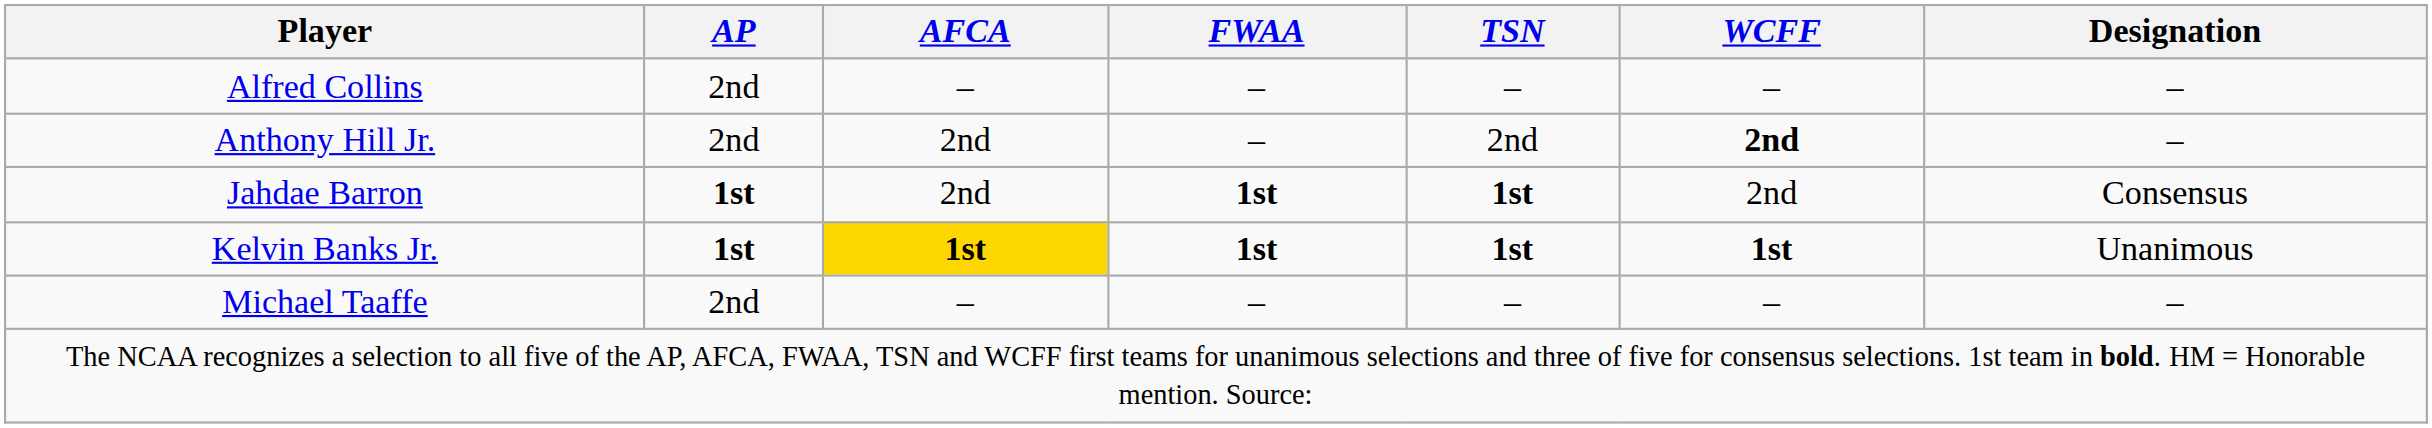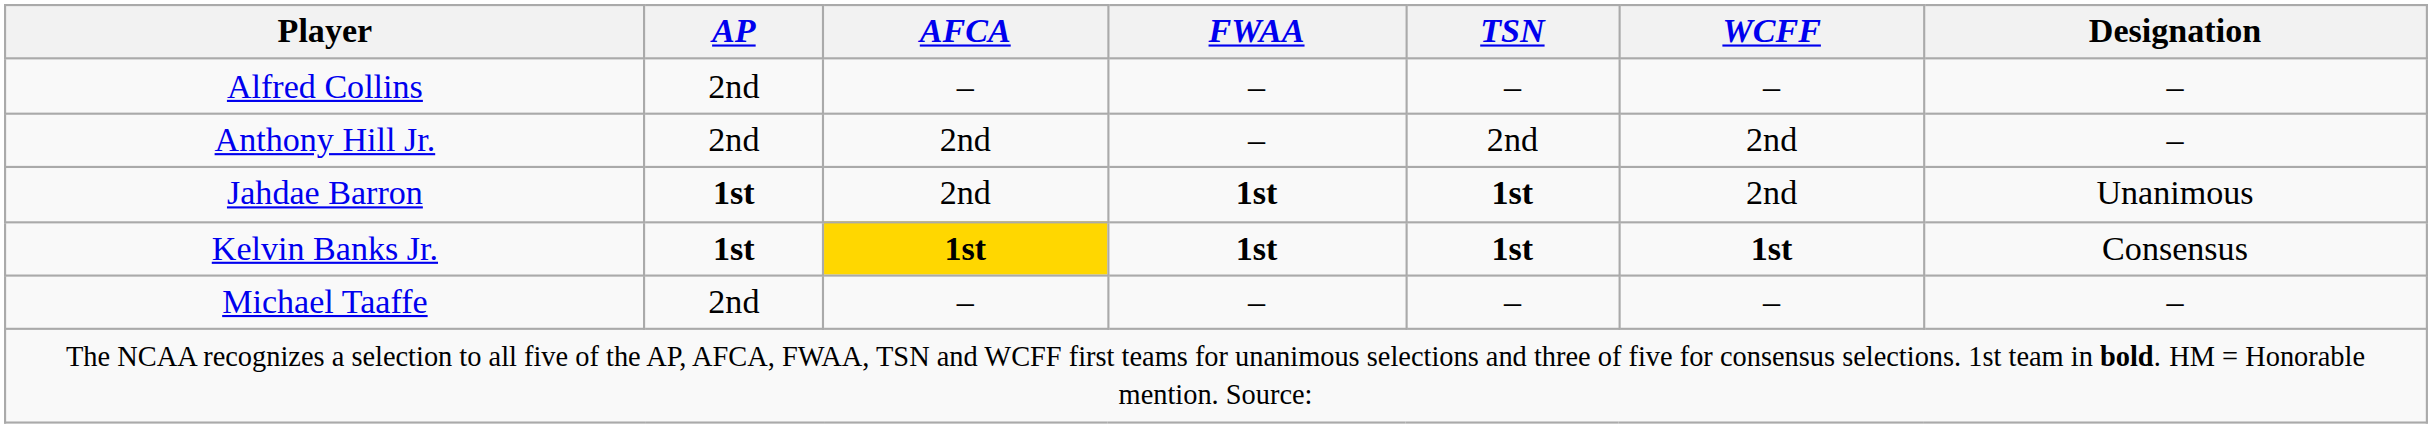(1772, 139) bold -> (1772, 139) normal
(2175, 193) Consensus -> (2175, 193) Unanimous
(2175, 247) Unanimous -> (2175, 247) Consensus
